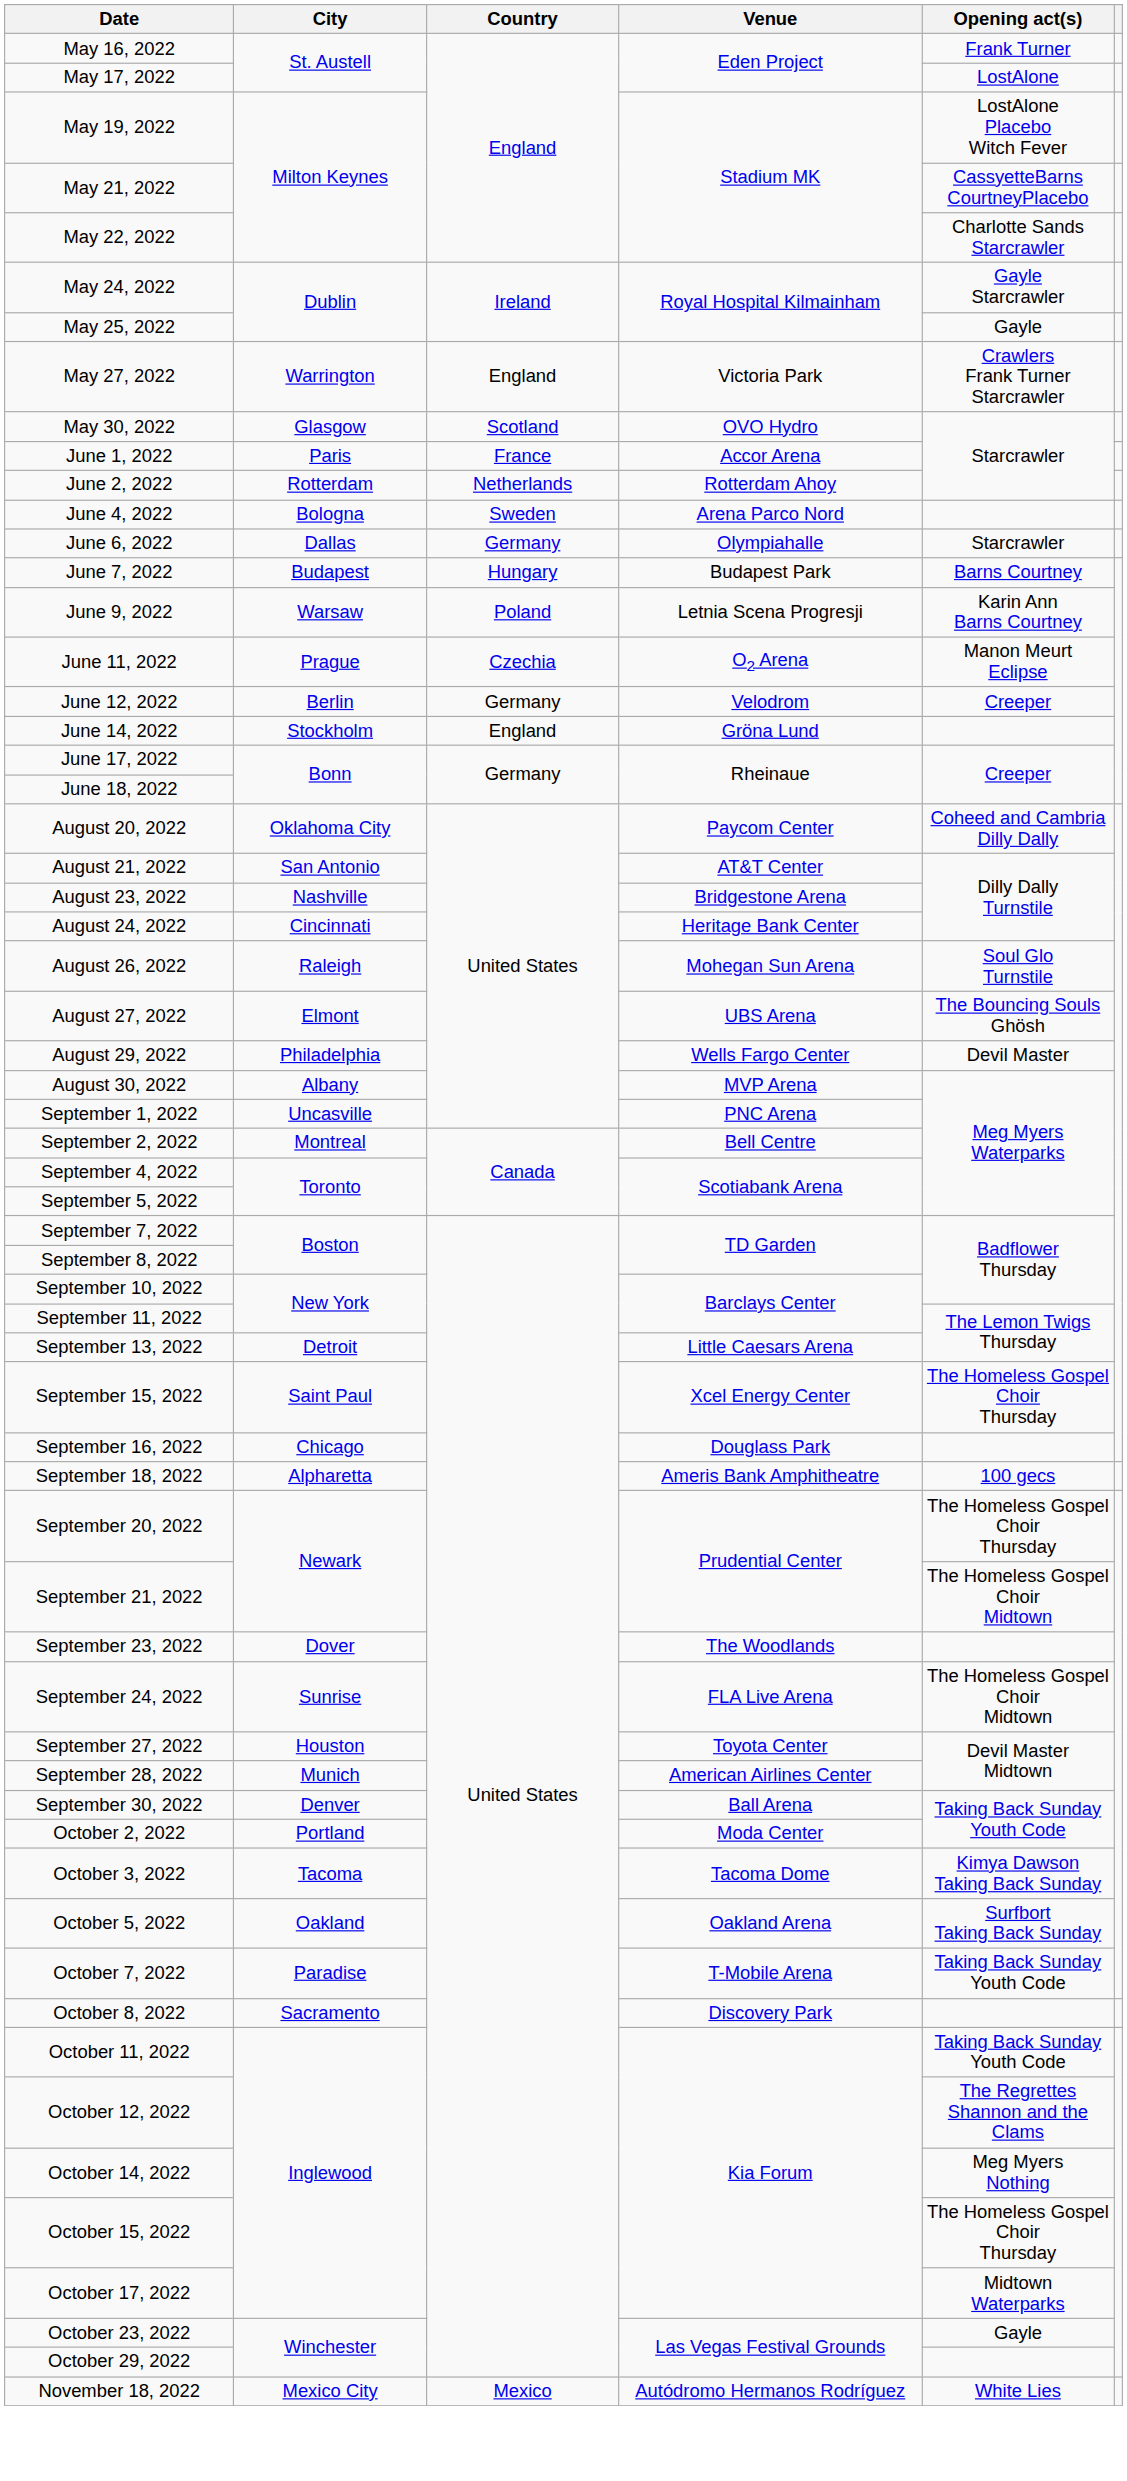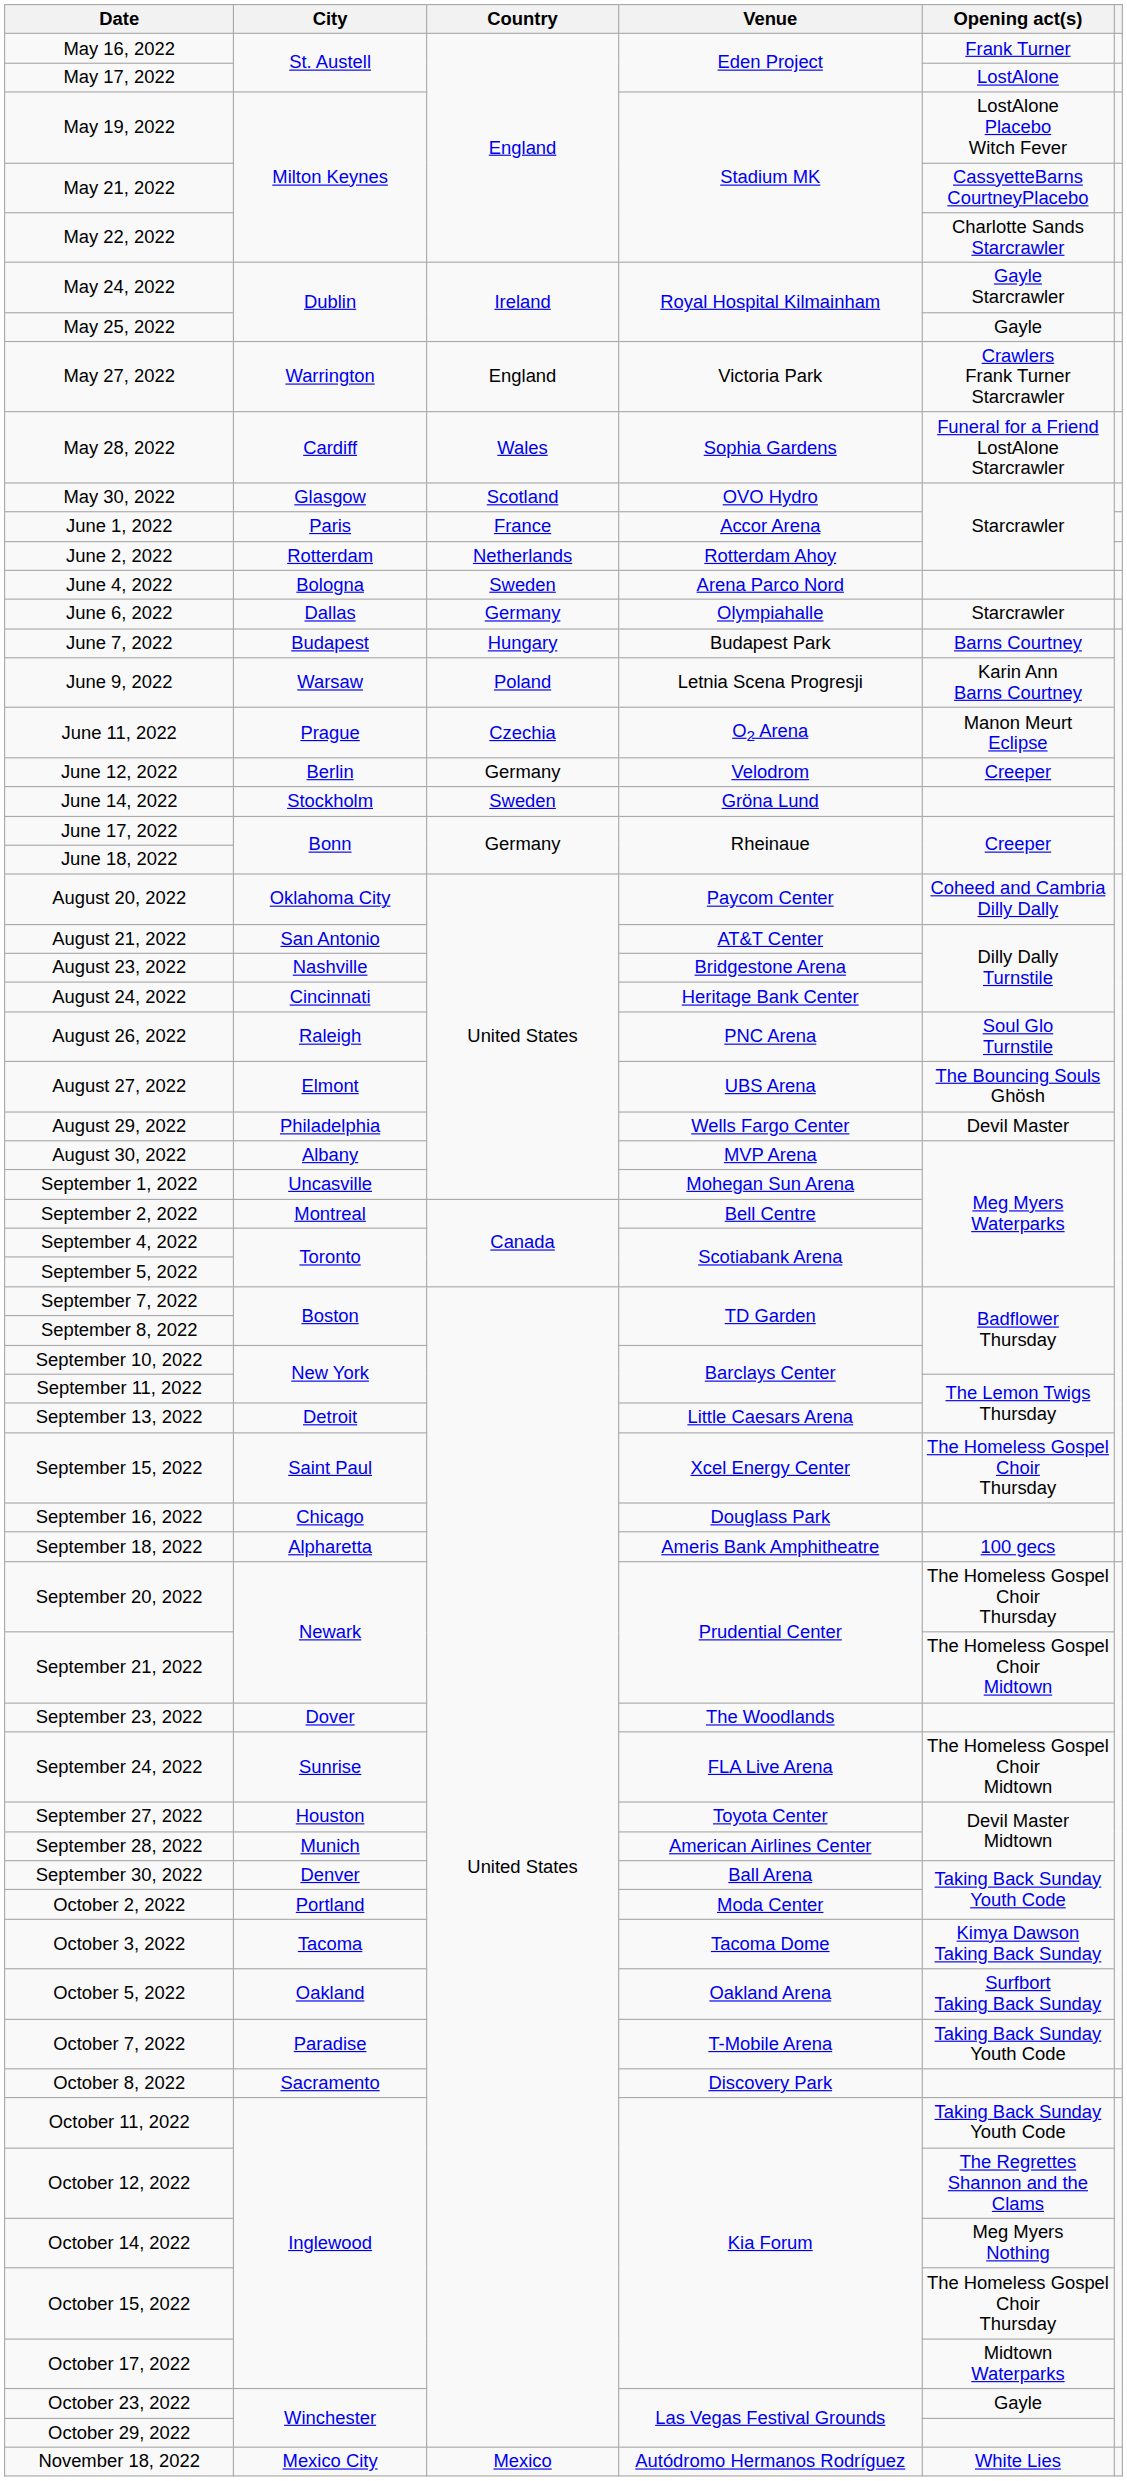+ row: (119, 447)
(523, 730) England -> (523, 801) Sweden
(770, 965) Mohegan Sun Arena -> (770, 1036) PNC Arena
(770, 1113) PNC Arena -> (770, 1184) Mohegan Sun Arena
